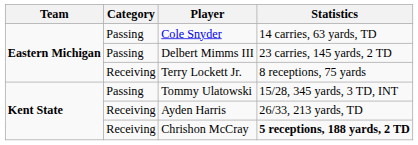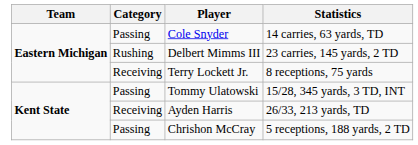(125, 52) Passing -> (133, 52) Rushing
(131, 130) Receiving -> (131, 130) Passing
(335, 130) bold -> (338, 130) normal
